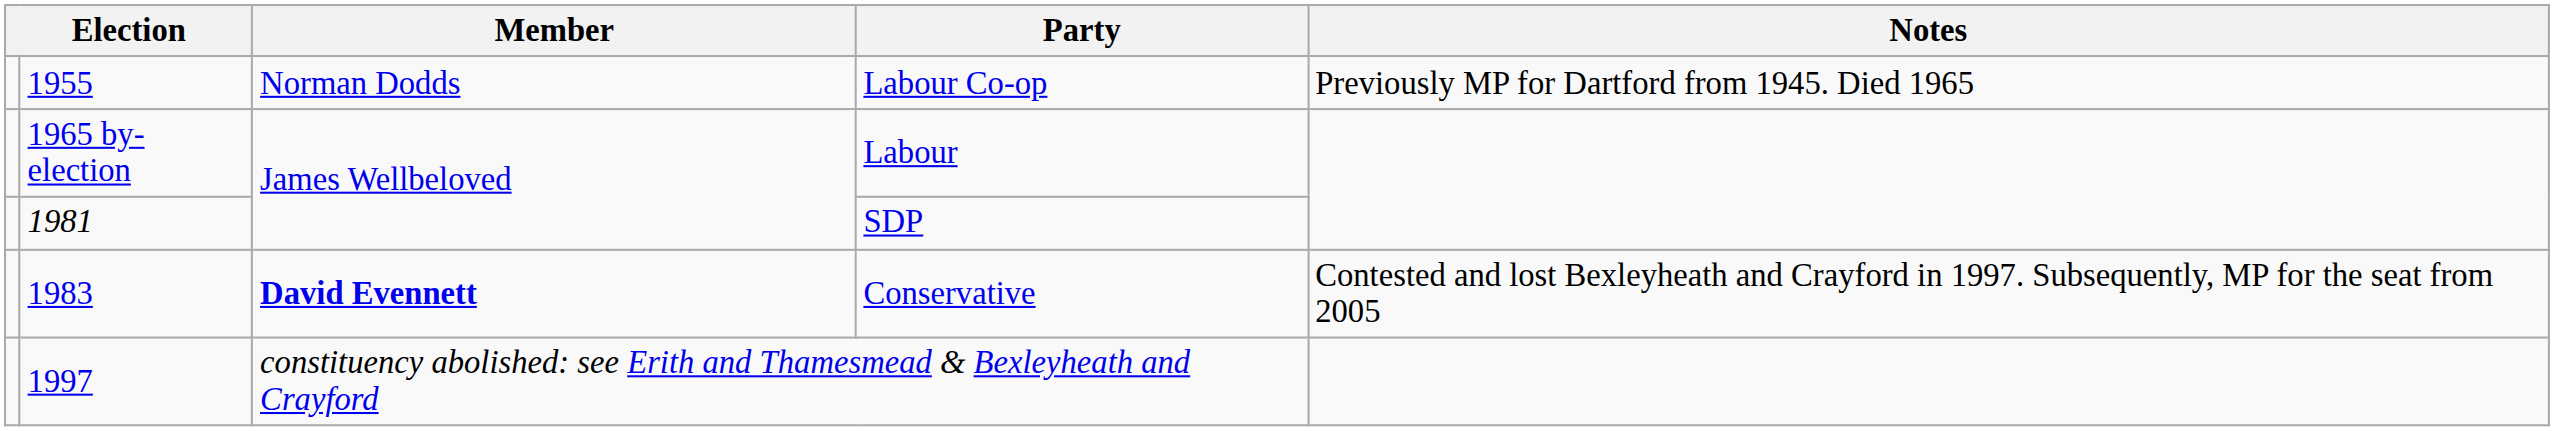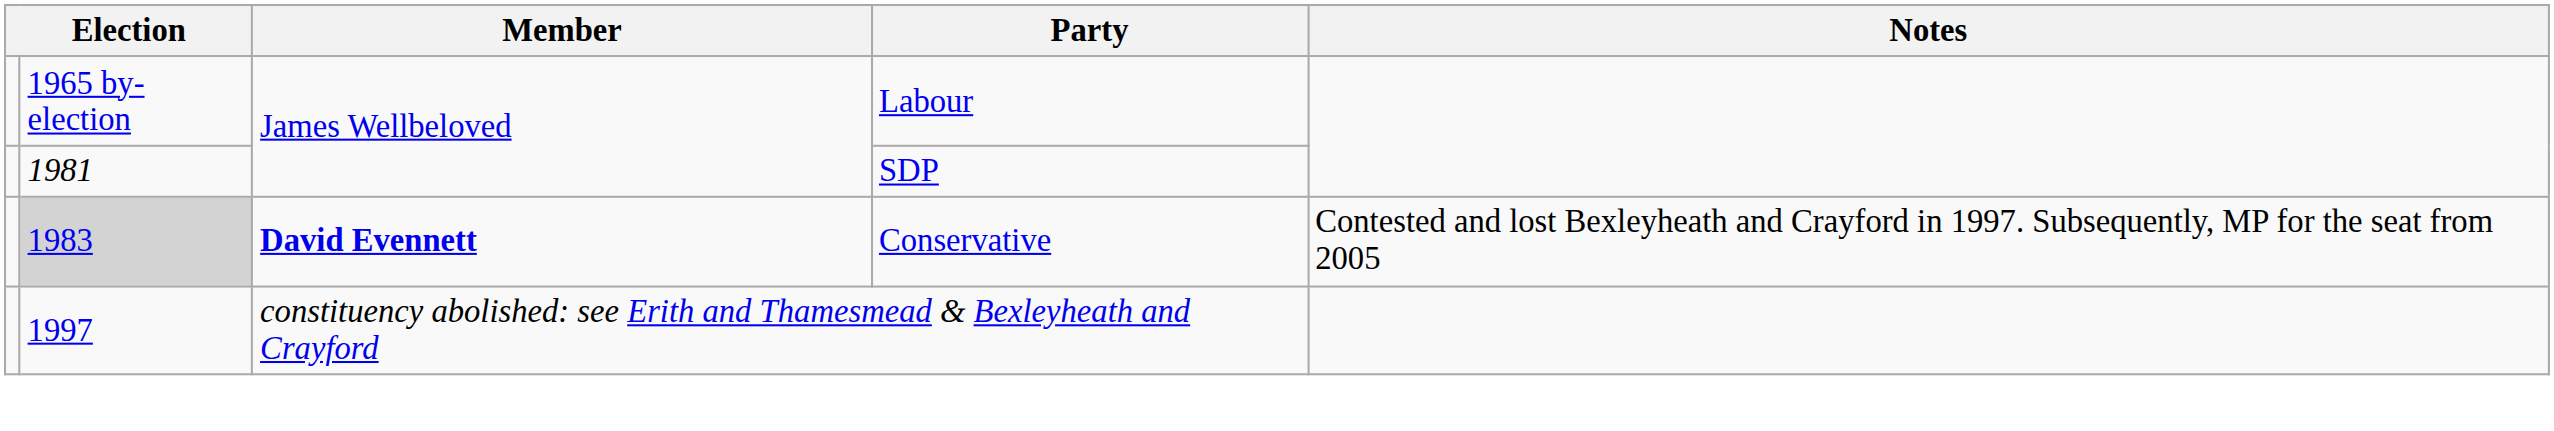- row: (955, 82)
(60, 292) no background -> (60, 240) lightgrey background
